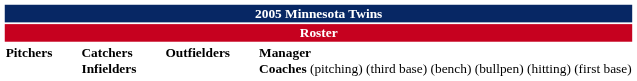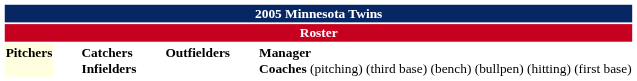(29, 52) no background -> (29, 52) lightyellow background
